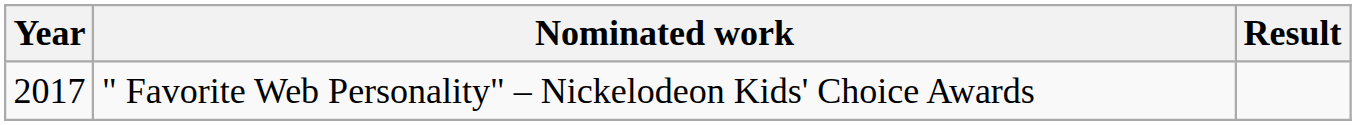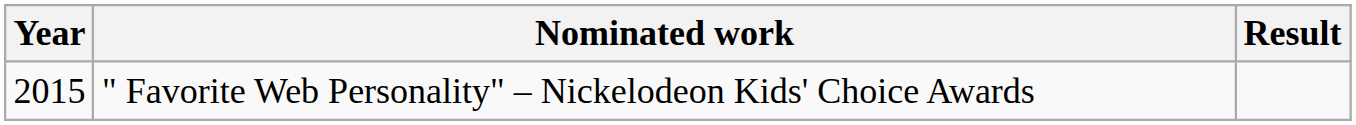(49, 90) 2017 -> (49, 90) 2015
